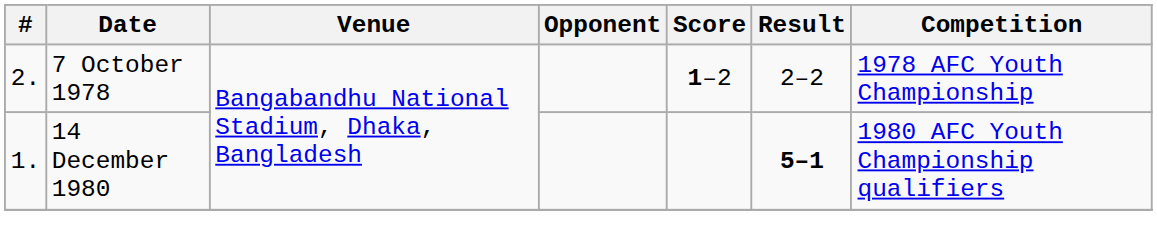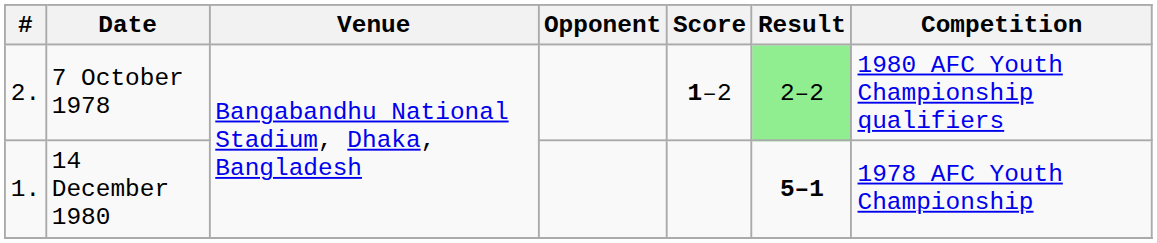(802, 79) no background -> (802, 93) lightgreen background
(960, 79) 1978 AFC Youth Championship -> (960, 93) 1980 AFC Youth Championship qualifiers
(960, 161) 1980 AFC Youth Championship qualifiers -> (960, 189) 1978 AFC Youth Championship
